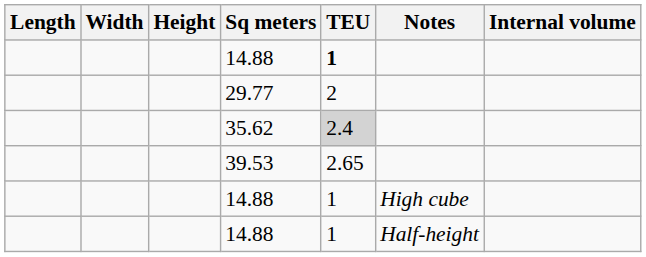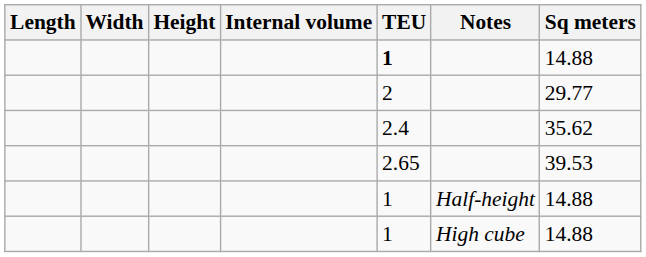columns swapped: (562, 22) <-> (271, 22)
(340, 128) lightgrey background -> (396, 128) no background
(425, 199) High cube -> (485, 199) Half-height
(430, 234) Half-height -> (480, 234) High cube
